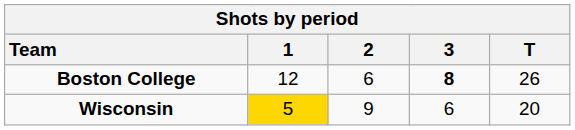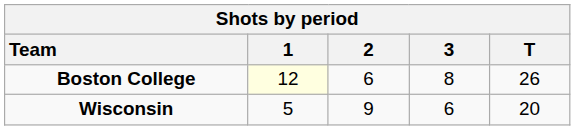(288, 79) no background -> (288, 79) lightyellow background
(449, 79) bold -> (449, 79) normal
(288, 109) gold background -> (288, 109) no background
